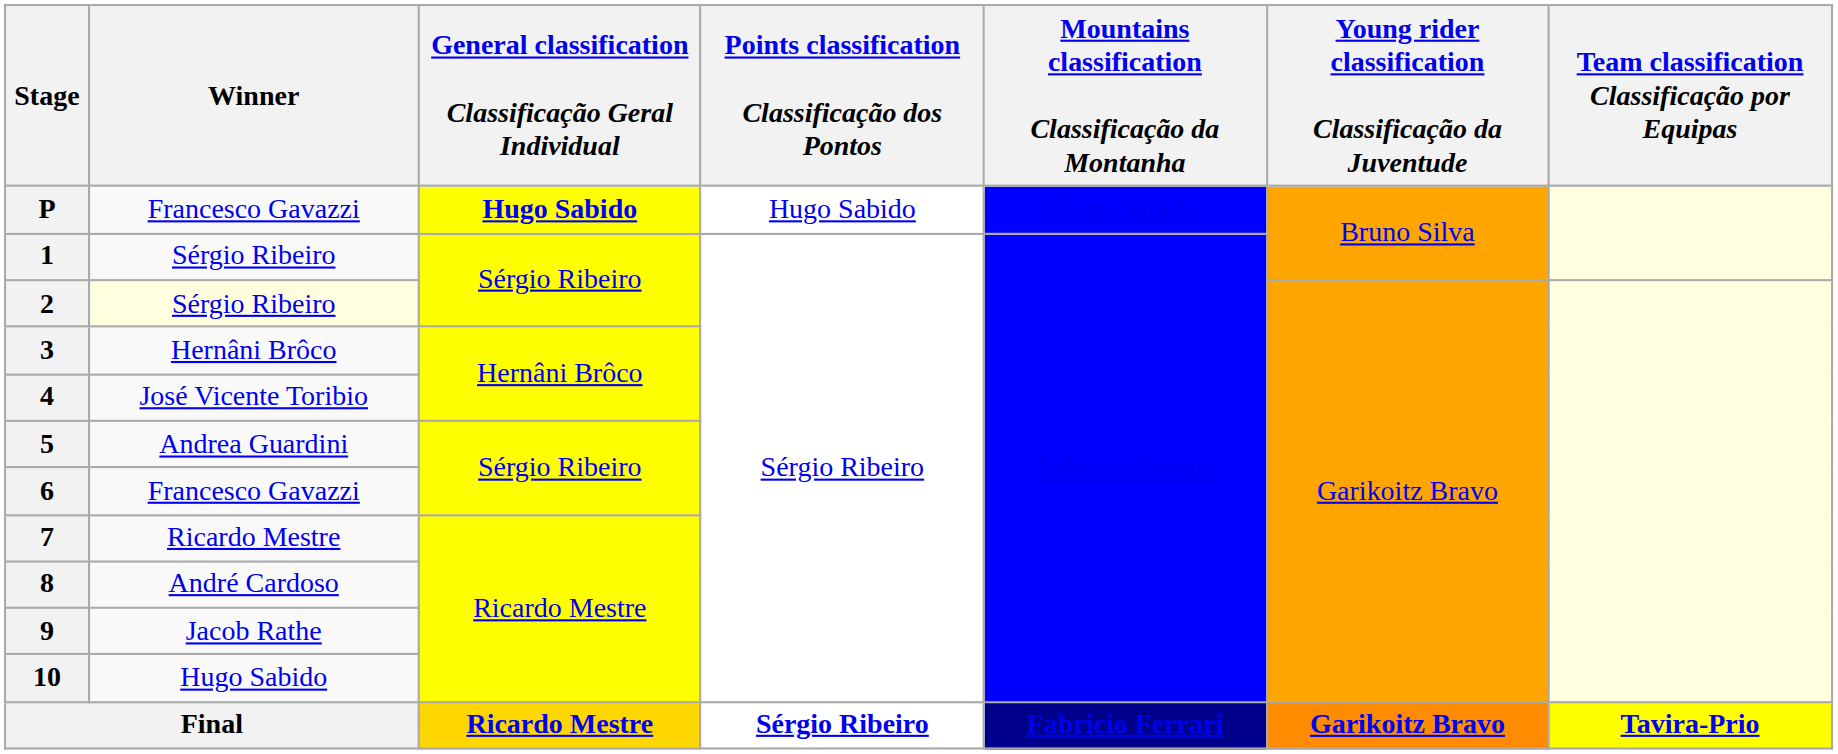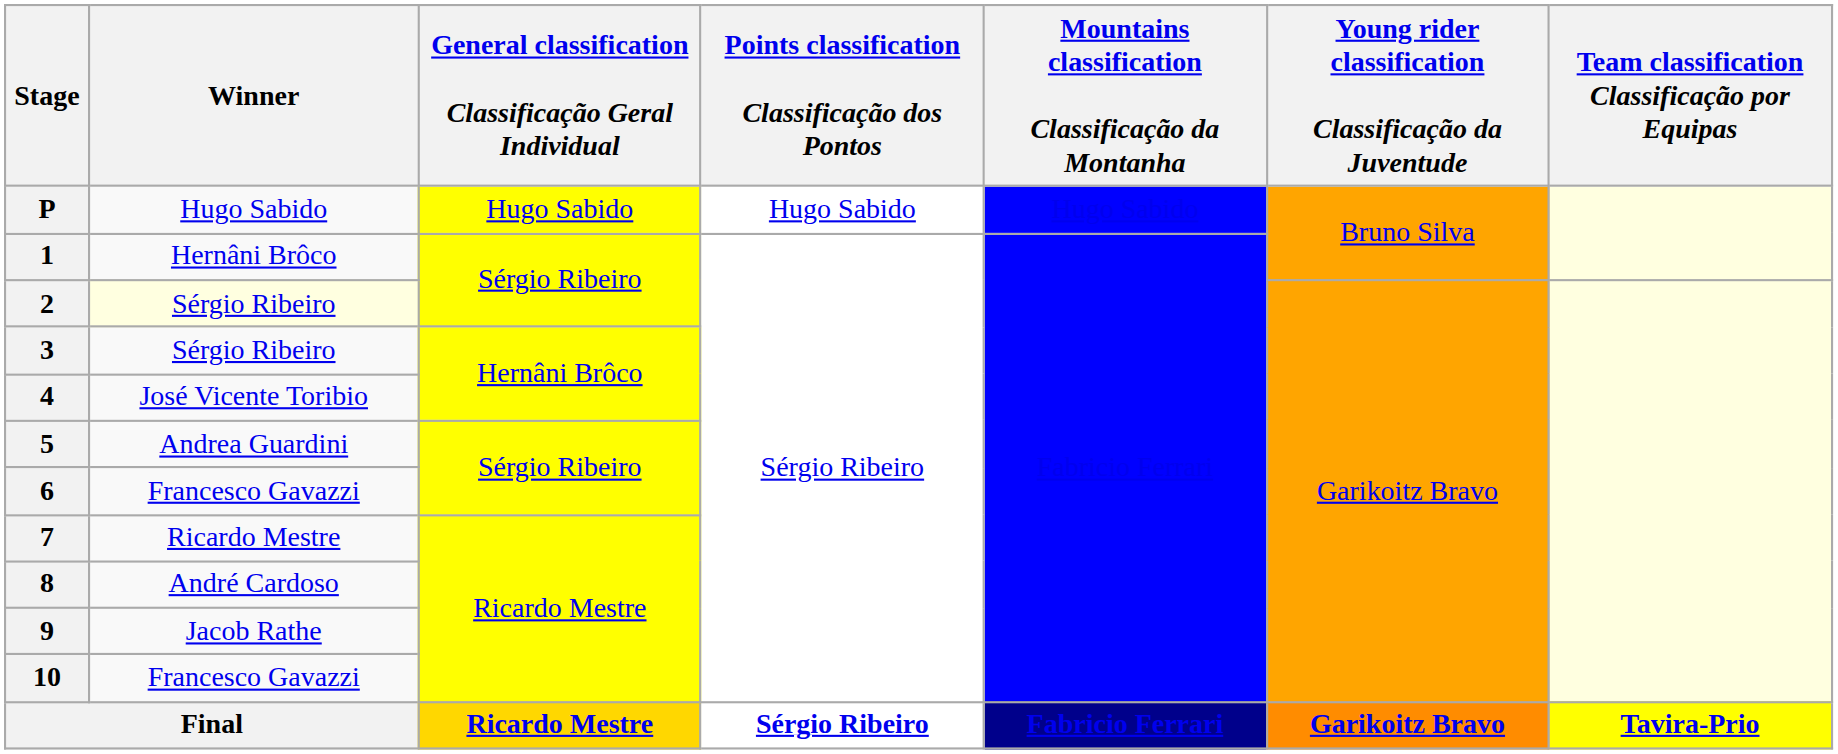(254, 209) Francesco Gavazzi -> (254, 209) Hugo Sabido
(560, 209) bold -> (560, 209) normal
(254, 256) Sérgio Ribeiro -> (254, 256) Hernâni Brôco
(254, 350) Hernâni Brôco -> (254, 350) Sérgio Ribeiro
(254, 678) Hugo Sabido -> (254, 678) Francesco Gavazzi
